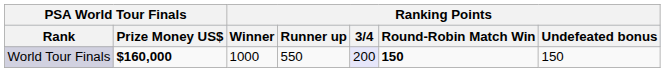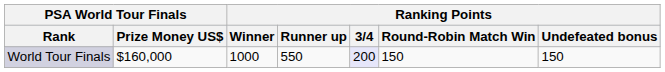(144, 57) bold -> (144, 57) normal
(392, 57) bold -> (392, 57) normal
